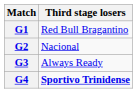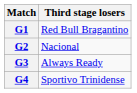(86, 79) bold -> (83, 79) normal
